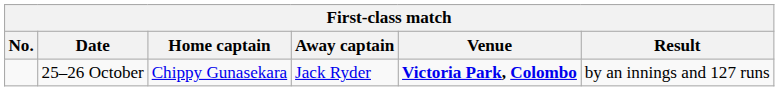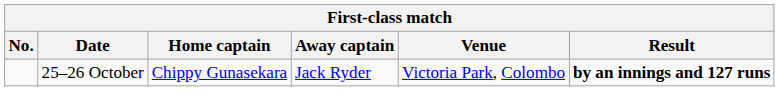(489, 72) bold -> (484, 72) normal
(677, 72) normal -> (672, 72) bold
